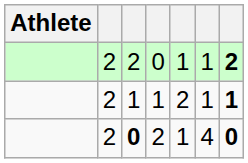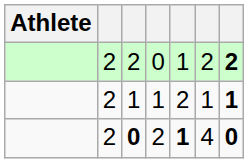(207, 61) 1 -> (207, 61) 2
(183, 137) normal -> (183, 137) bold
